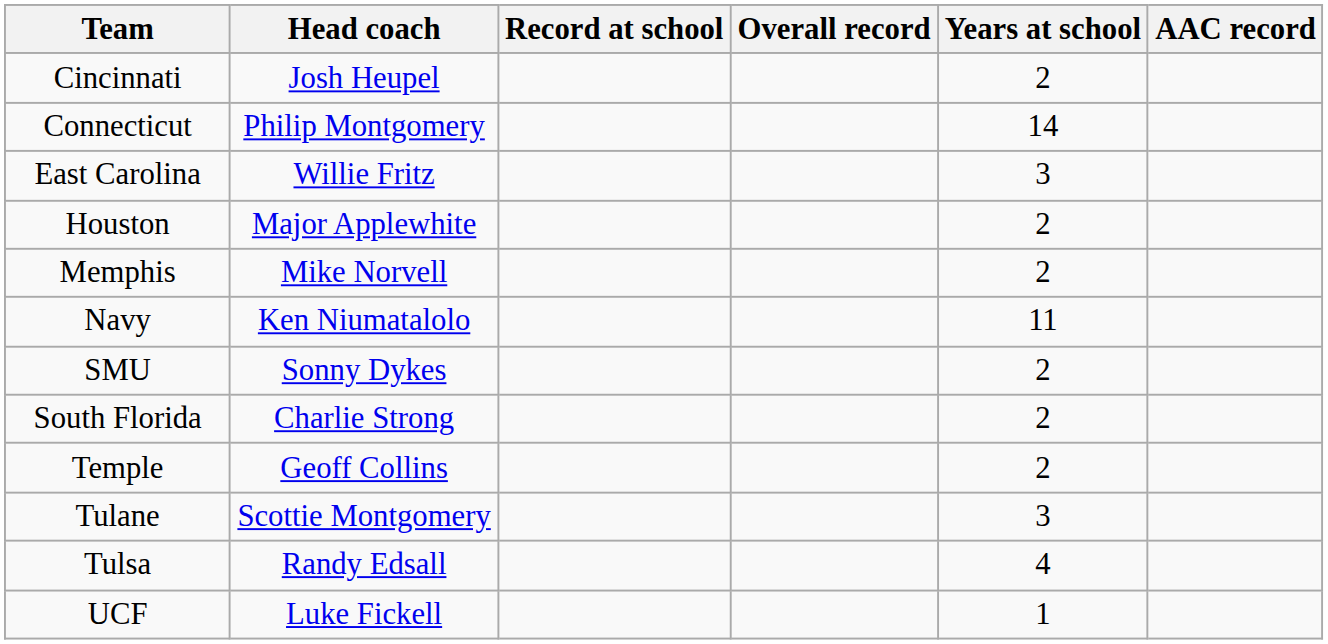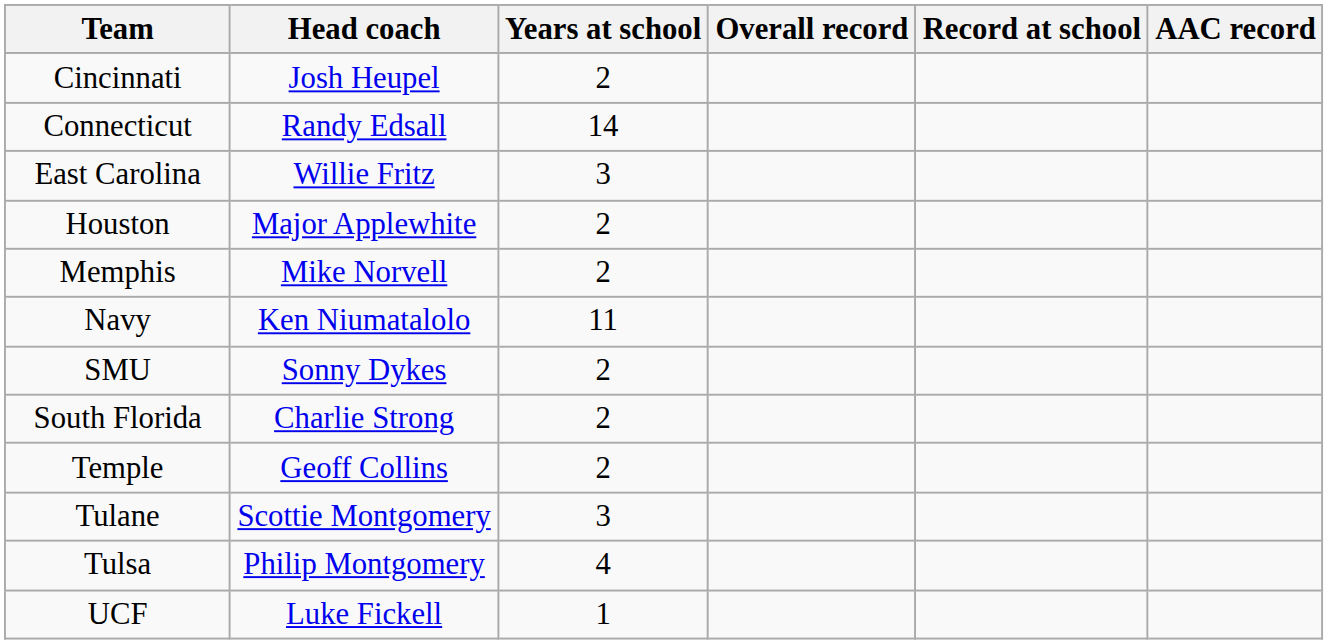columns swapped: (1043, 28) <-> (614, 28)
(364, 126) Philip Montgomery -> (364, 126) Randy Edsall
(364, 564) Randy Edsall -> (364, 564) Philip Montgomery
